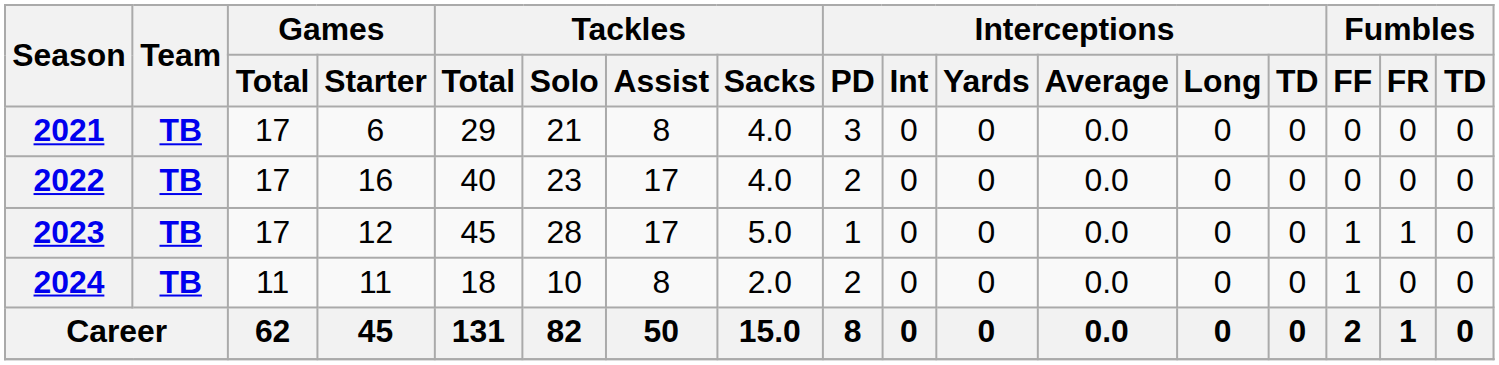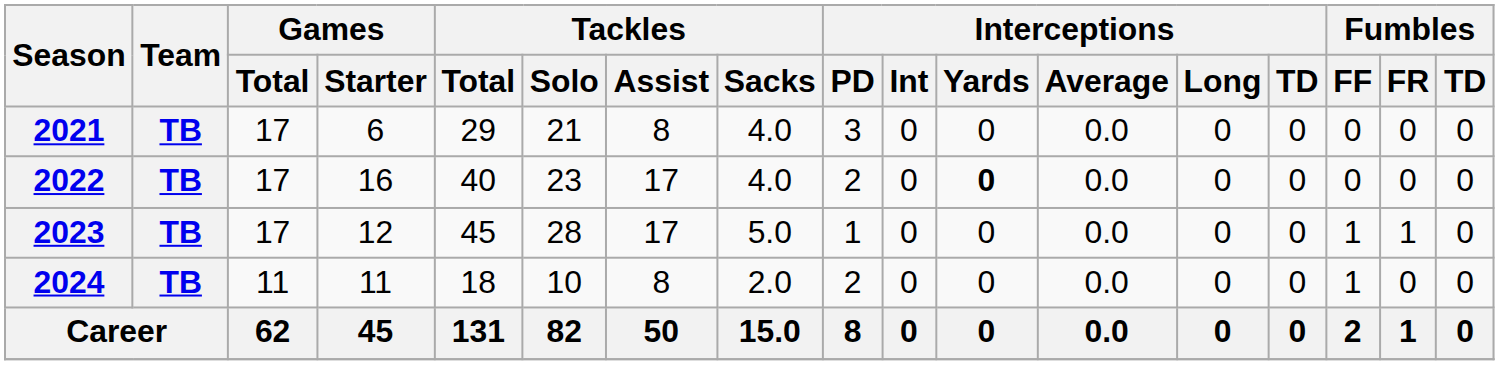(986, 181) normal -> (986, 181) bold
